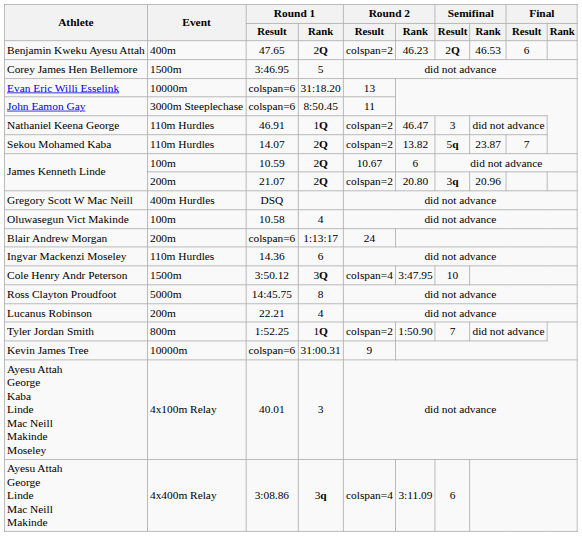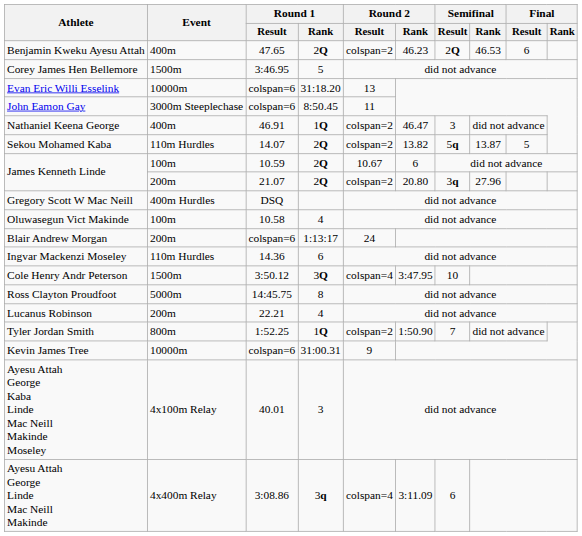(182, 125) 110m Hurdles -> (163, 125) 400m
(488, 144) 23.87 -> (488, 144) 13.87
(527, 144) 7 -> (527, 144) 5
(488, 182) 20.96 -> (488, 182) 27.96
